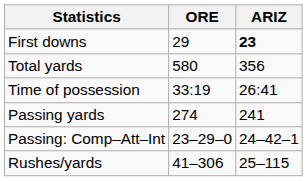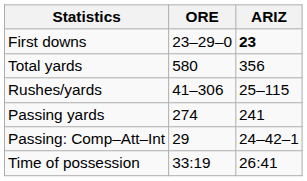(181, 41) 29 -> (202, 41) 23–29–0
rows swapped: (55, 163) <-> (74, 90)
(202, 138) 23–29–0 -> (181, 138) 29
